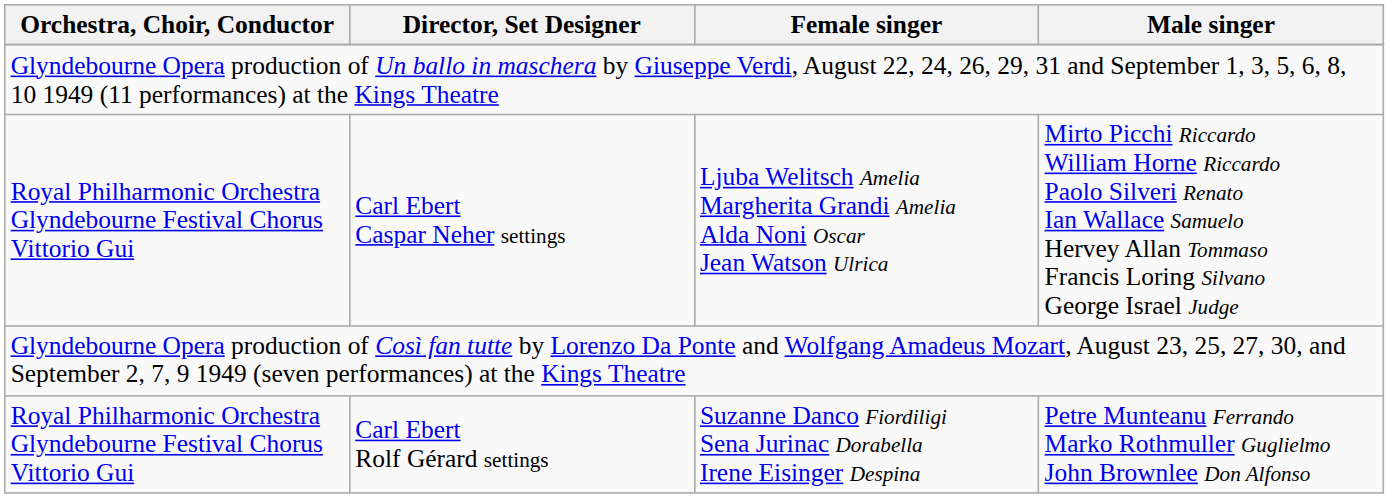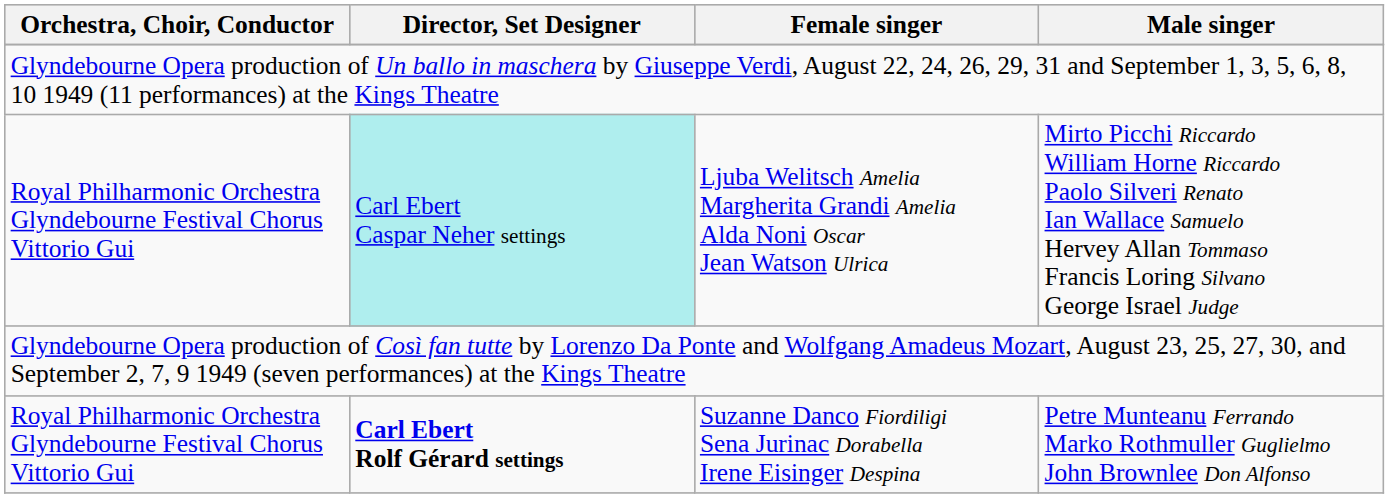(460, 219) no background -> (460, 219) paleturquoise background
(452, 443) normal -> (459, 443) bold
